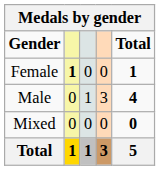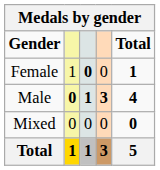(72, 70) bold -> (72, 70) normal
(88, 70) normal -> (88, 70) bold
(72, 97) normal -> (72, 97) bold
(88, 97) normal -> (88, 97) bold
(104, 97) normal -> (104, 97) bold
